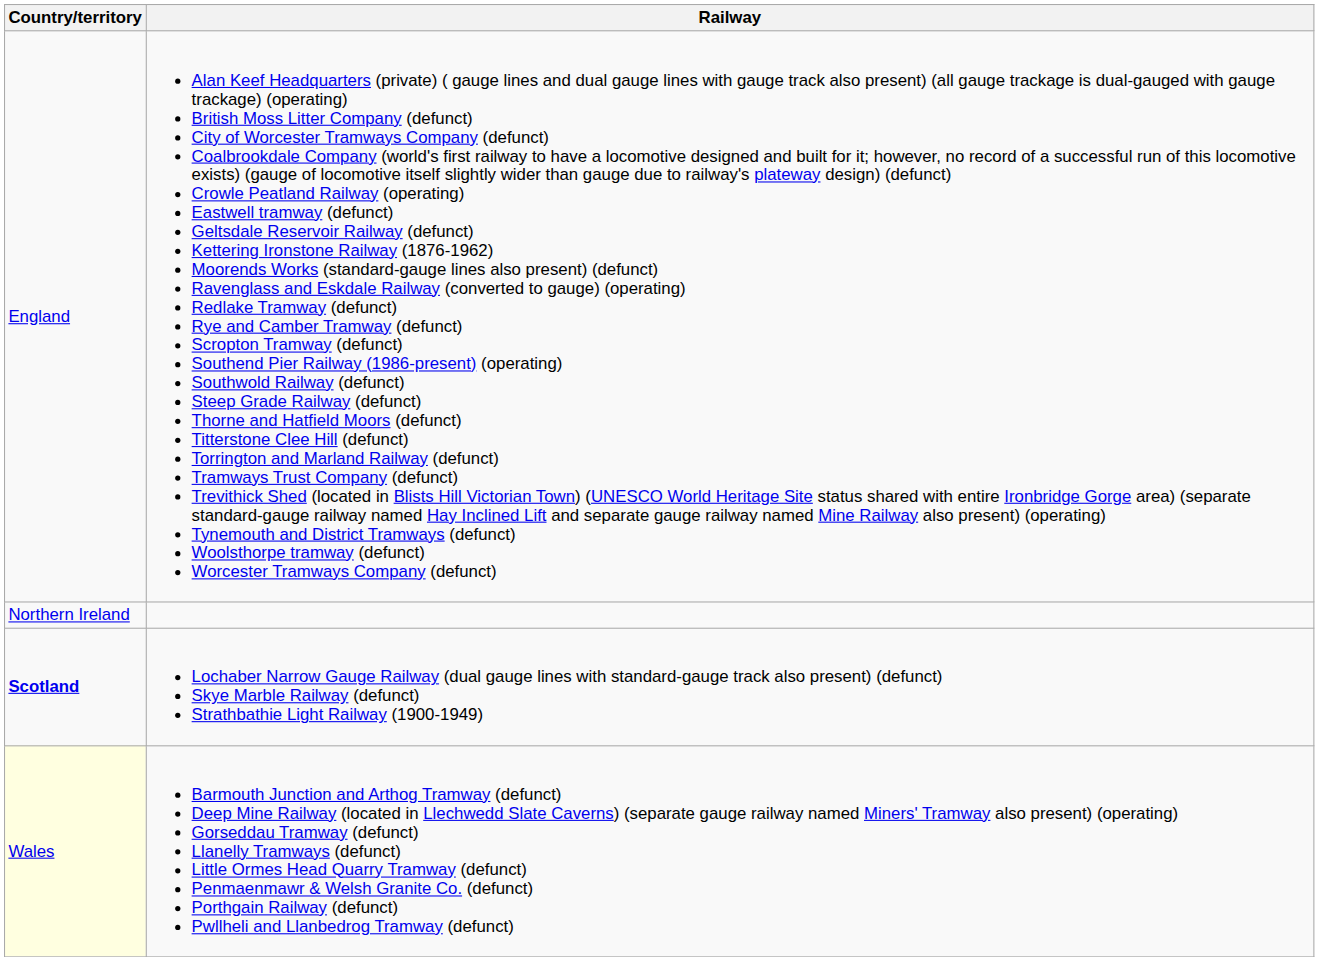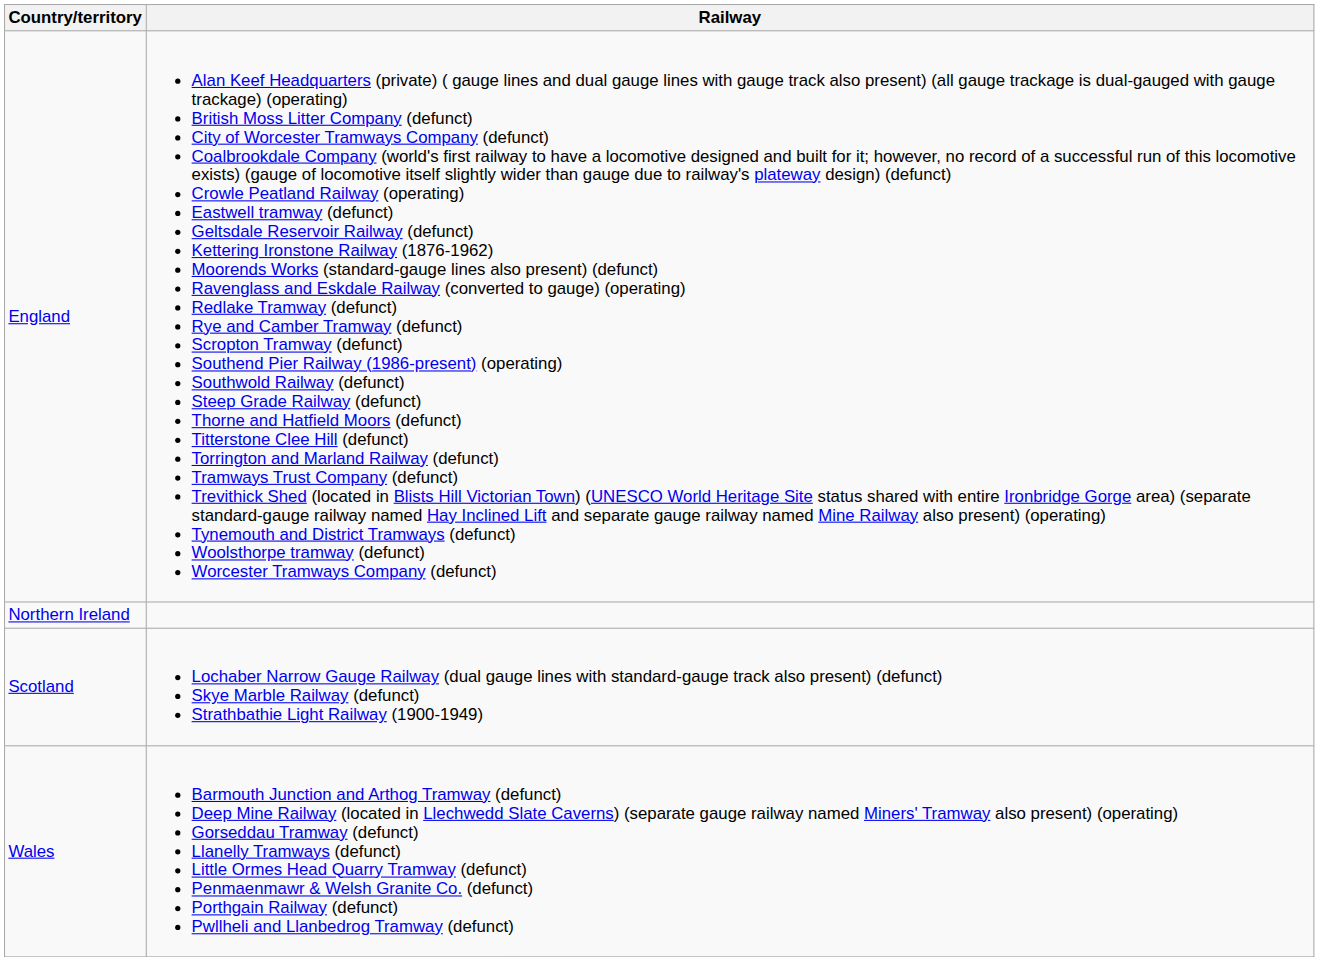(44, 686) bold -> (41, 686) normal
(31, 850) lightyellow background -> (31, 850) no background
